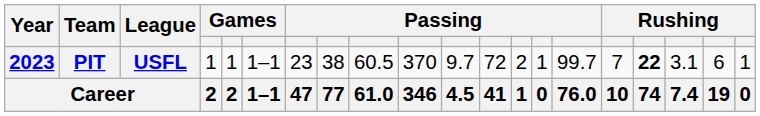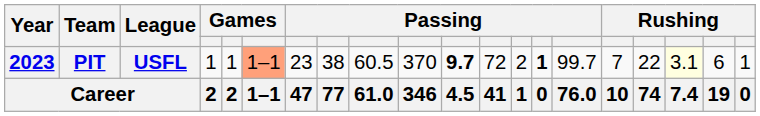(264, 62) no background -> (264, 62) lightsalmon background
(460, 62) normal -> (460, 62) bold
(542, 62) normal -> (542, 62) bold
(649, 62) bold -> (649, 62) normal
(684, 62) no background -> (684, 62) lightyellow background
